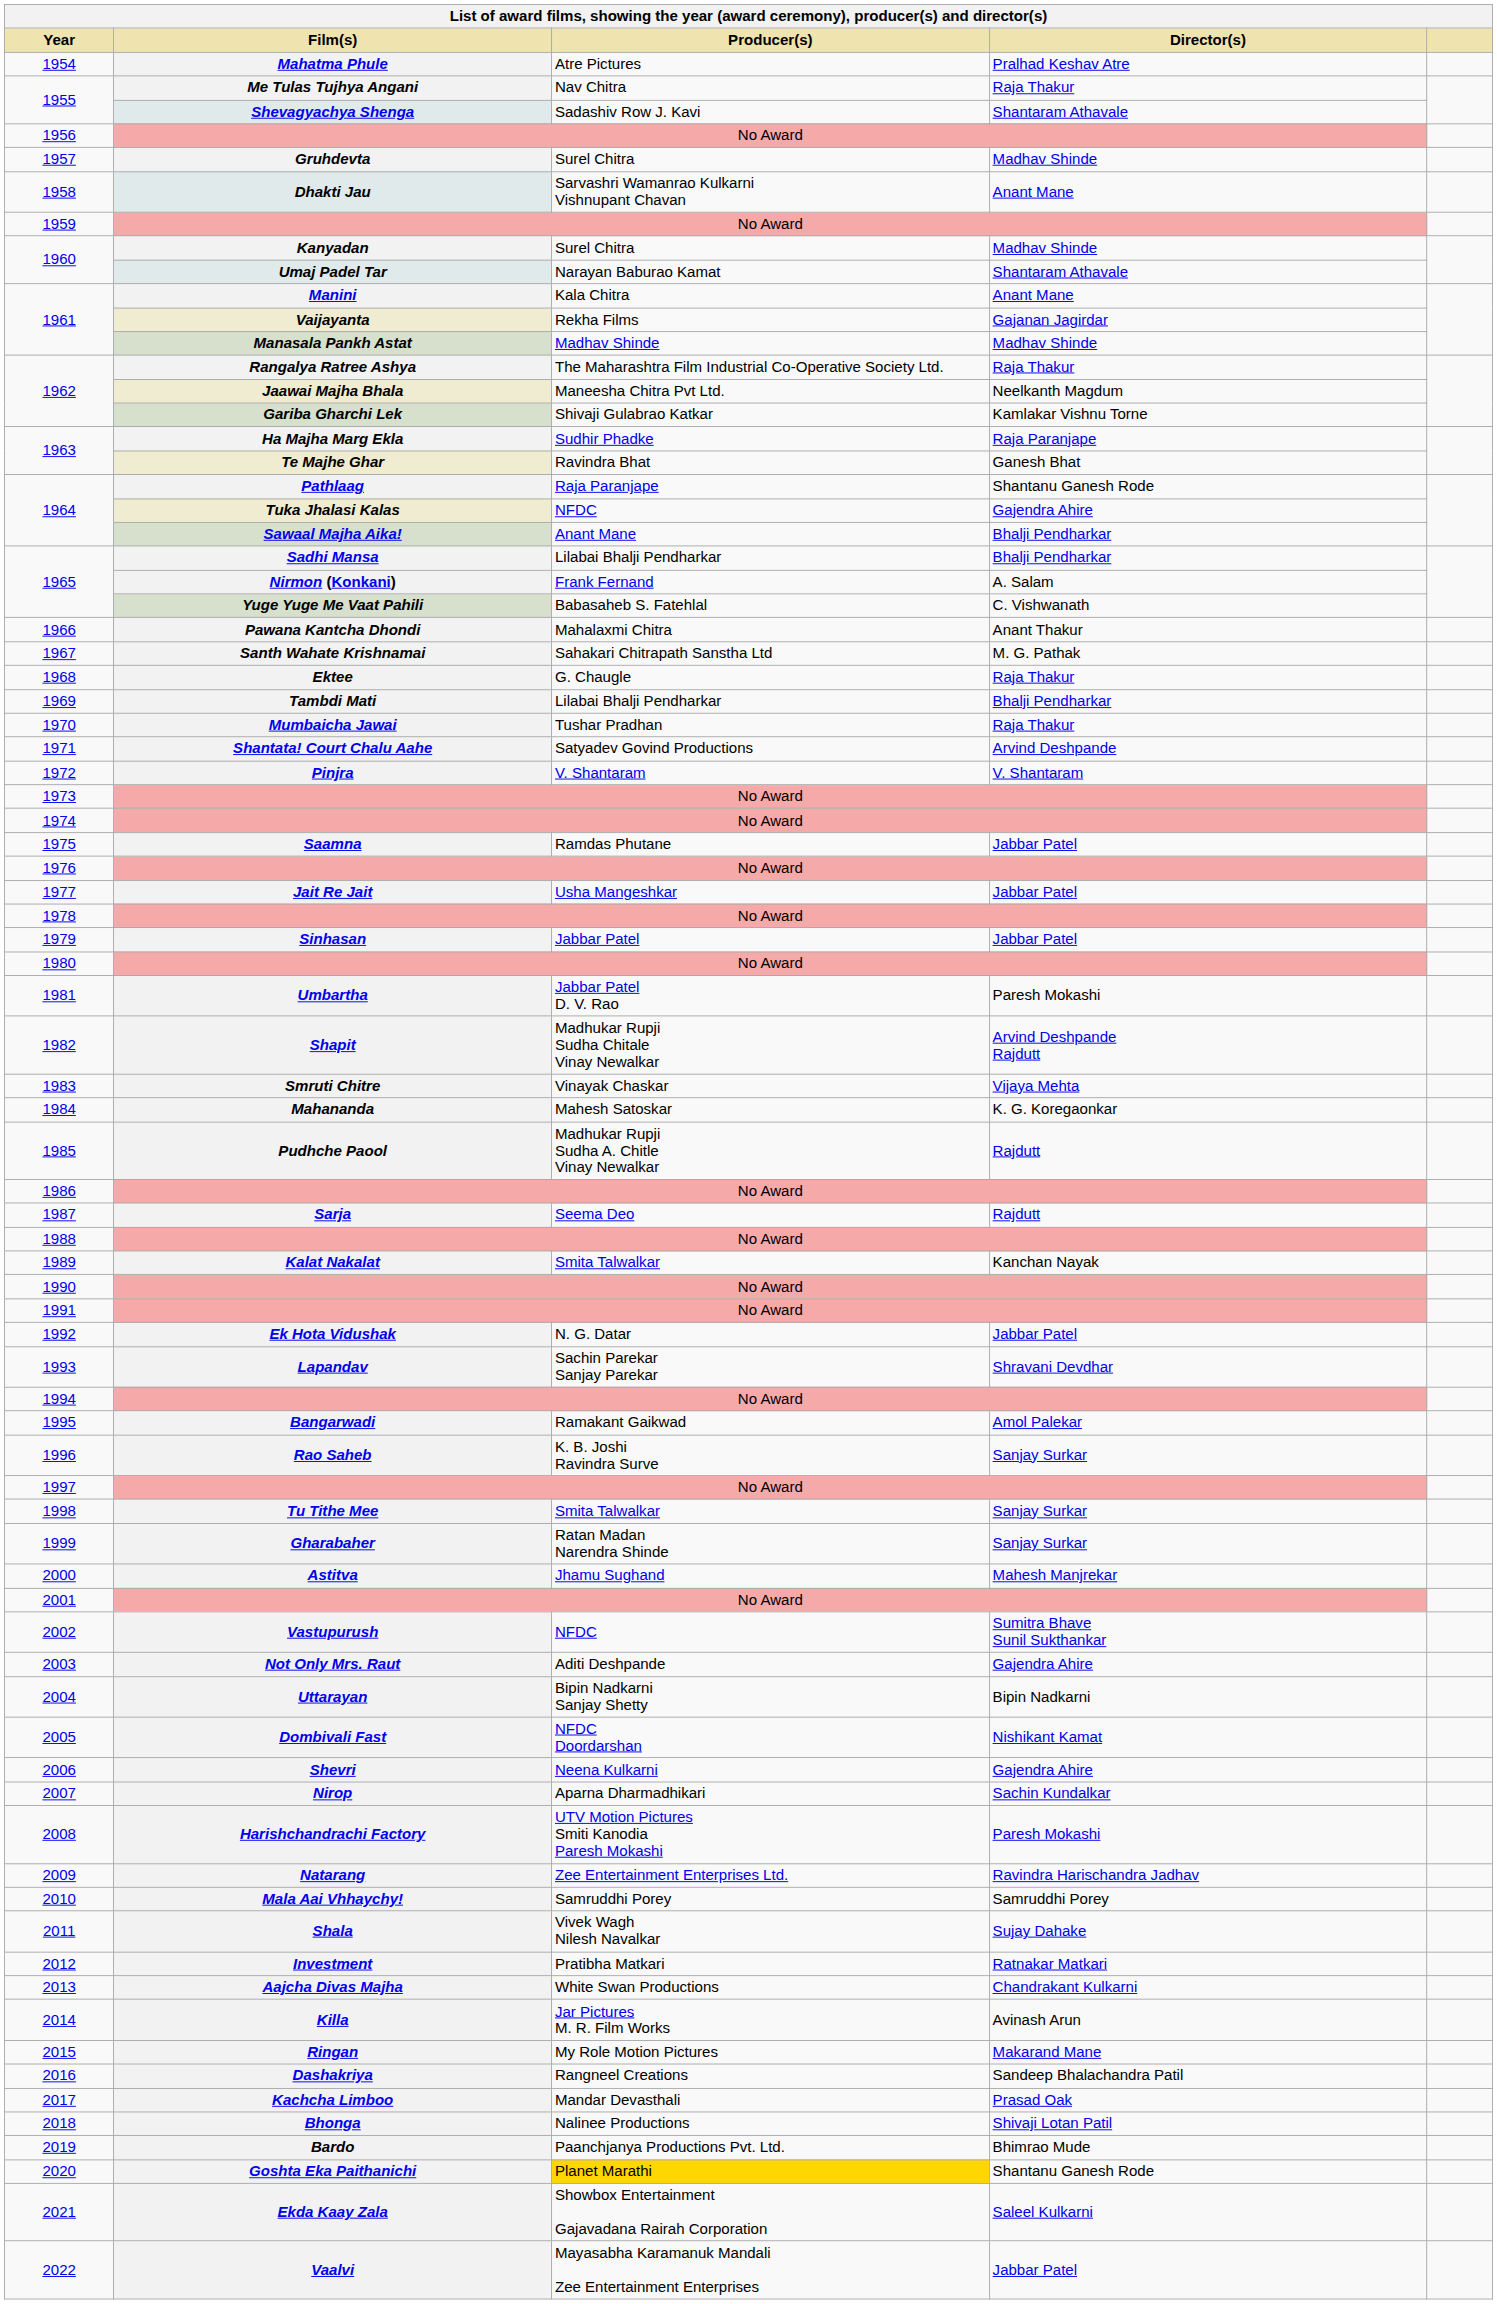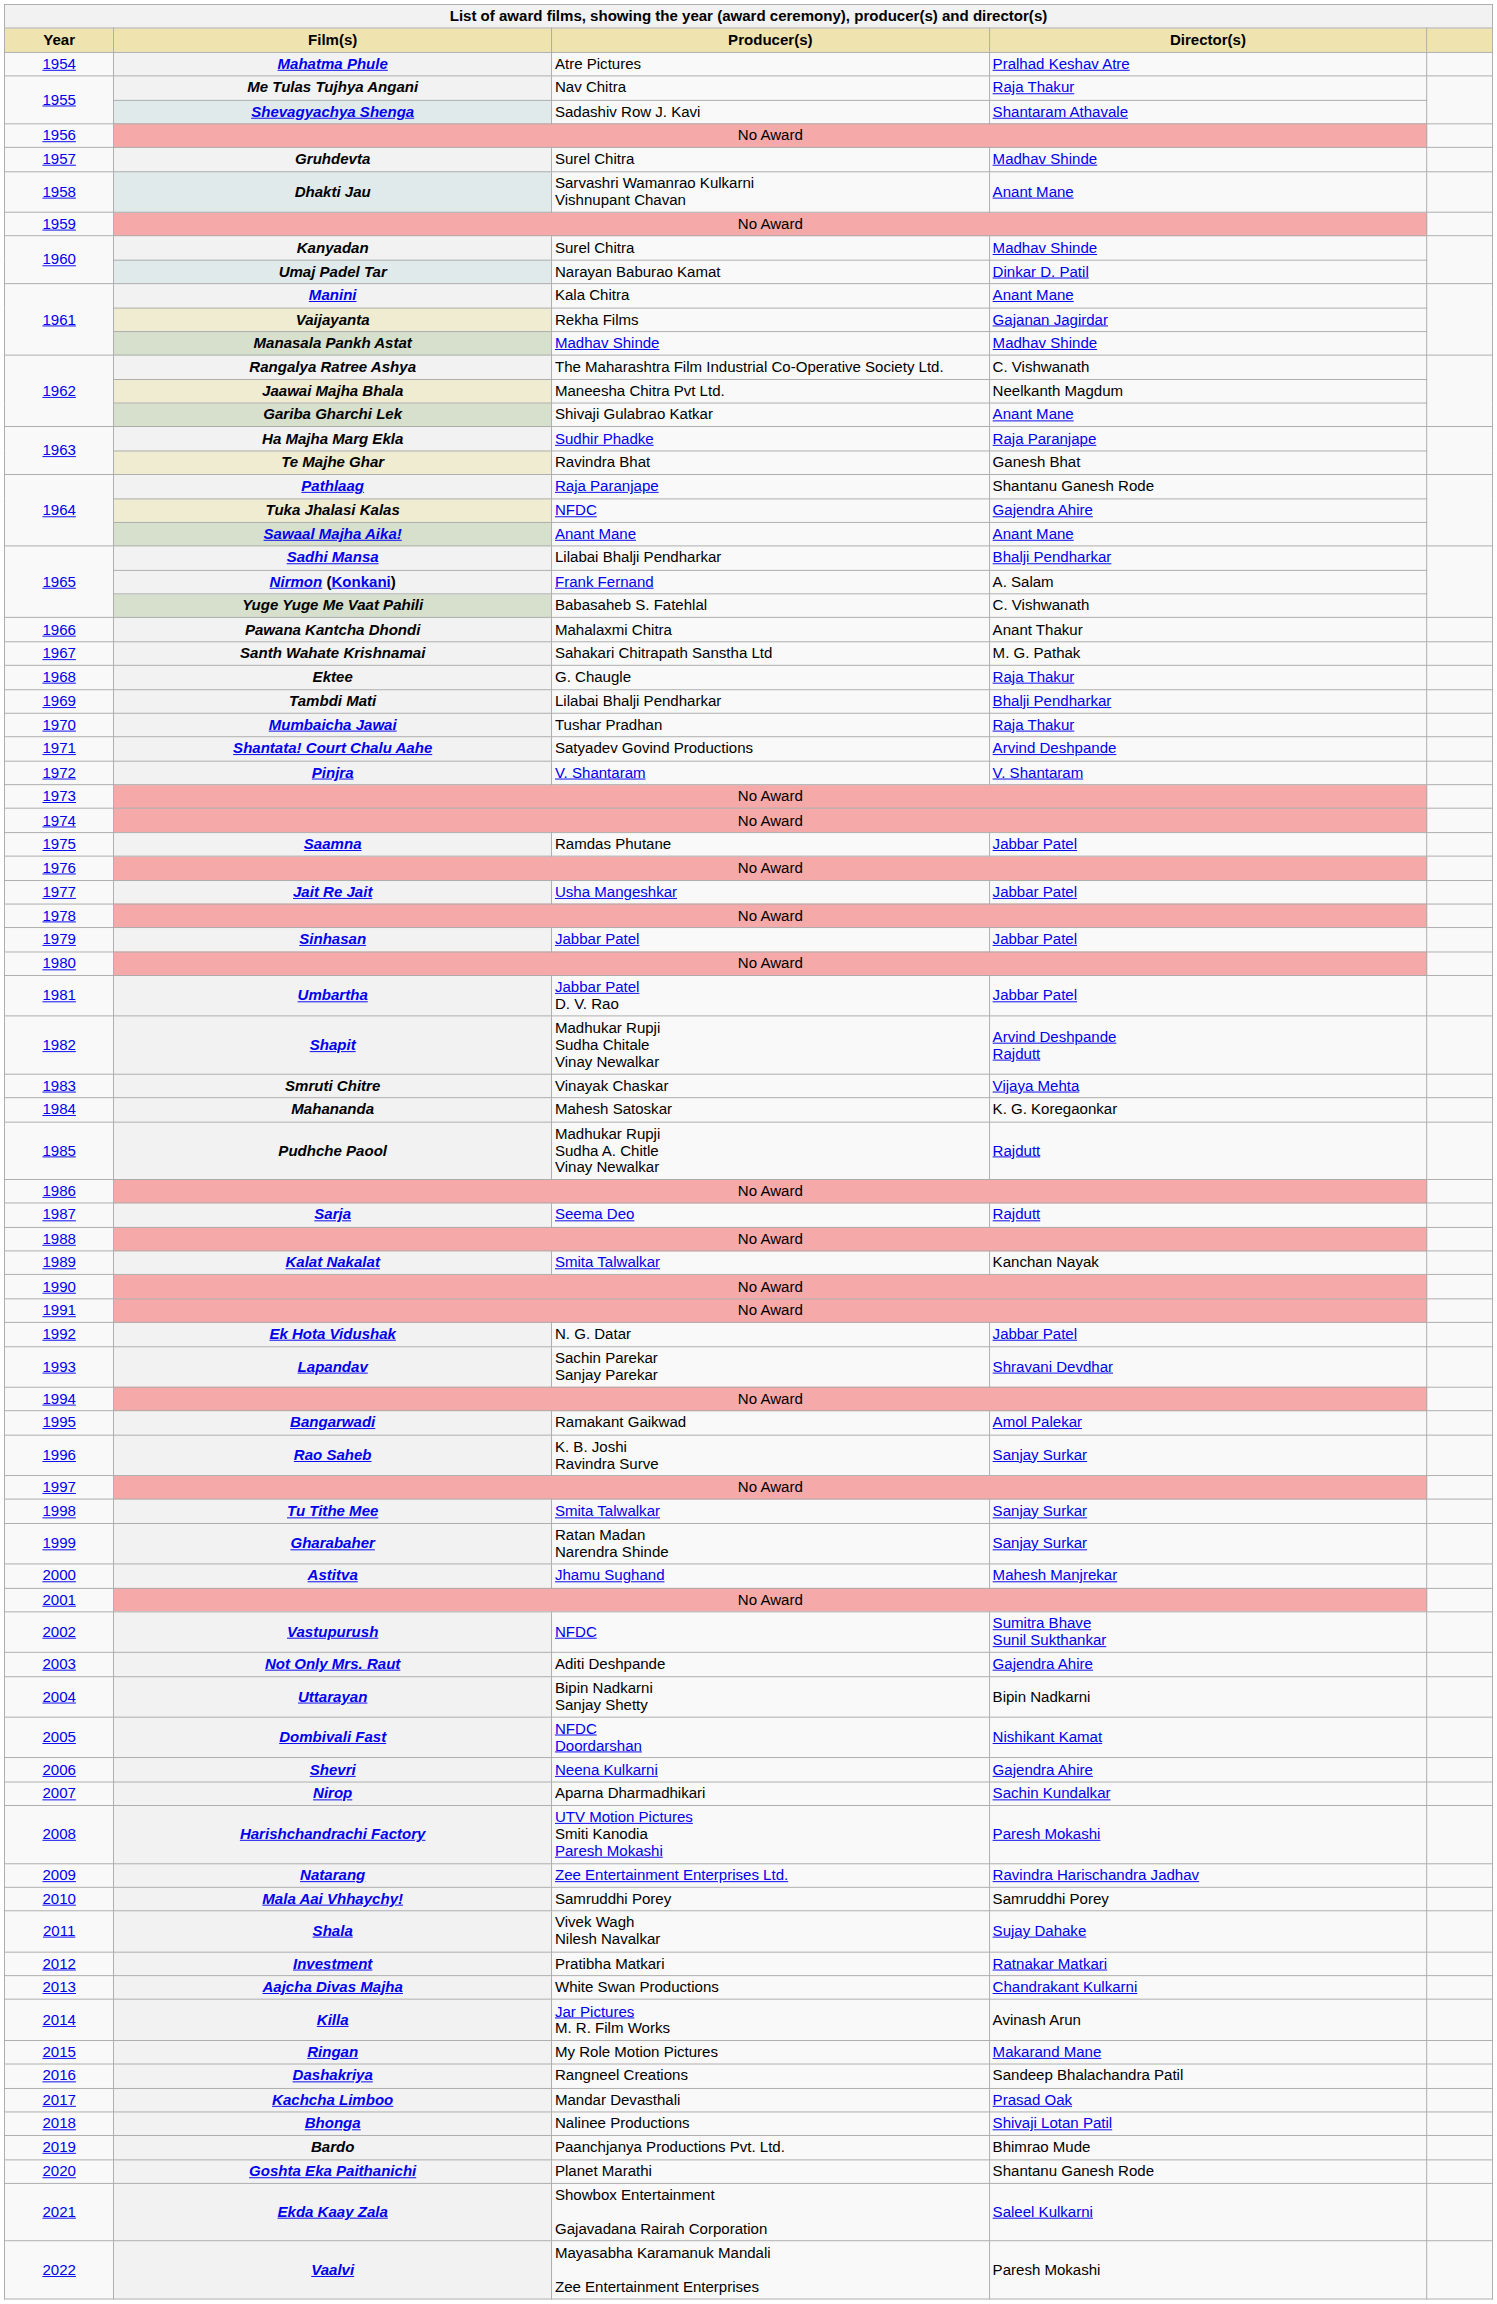(1060, 271) Shantaram Athavale -> (1041, 271) Dinkar D. Patil
(1033, 367) Raja Thakur -> (1041, 367) C. Vishwanath
(1070, 414) Kamlakar Vishnu Torne -> (1033, 414) Anant Mane
(1052, 534) Bhalji Pendharkar -> (1033, 534) Anant Mane
(1047, 995) Paresh Mokashi -> (1035, 995) Jabbar Patel
(603, 2171) gold background -> (603, 2171) no background
(1035, 2269) Jabbar Patel -> (1047, 2269) Paresh Mokashi
